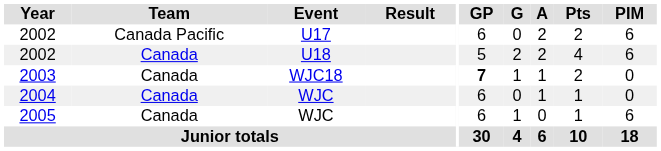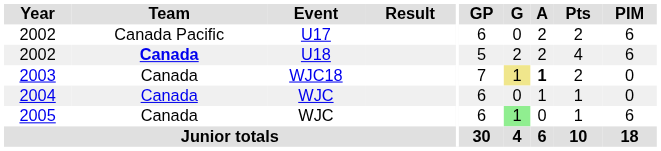(169, 54) normal -> (169, 54) bold
(482, 75) bold -> (482, 75) normal
(517, 75) no background -> (517, 75) khaki background
(542, 75) normal -> (542, 75) bold
(517, 116) no background -> (517, 116) lightgreen background
